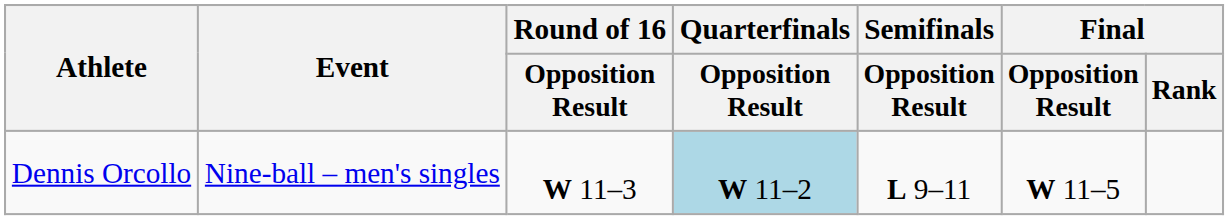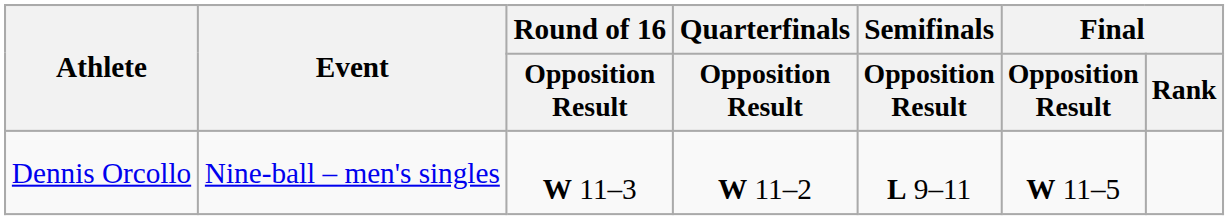(765, 189) lightblue background -> (765, 189) no background
